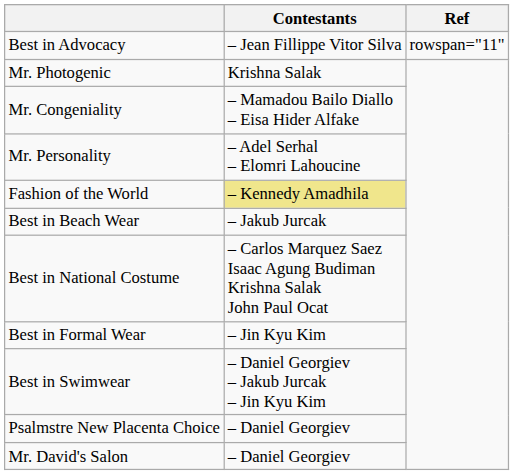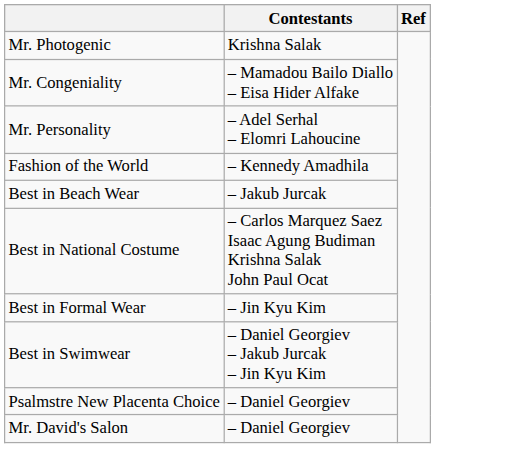- row: (67, 45)
(298, 193) khaki background -> (298, 166) no background
